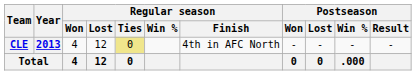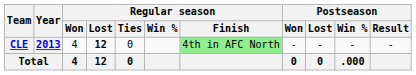(101, 46) normal -> (101, 46) bold
(130, 46) khaki background -> (130, 46) no background
(231, 46) no background -> (231, 46) lightgreen background
